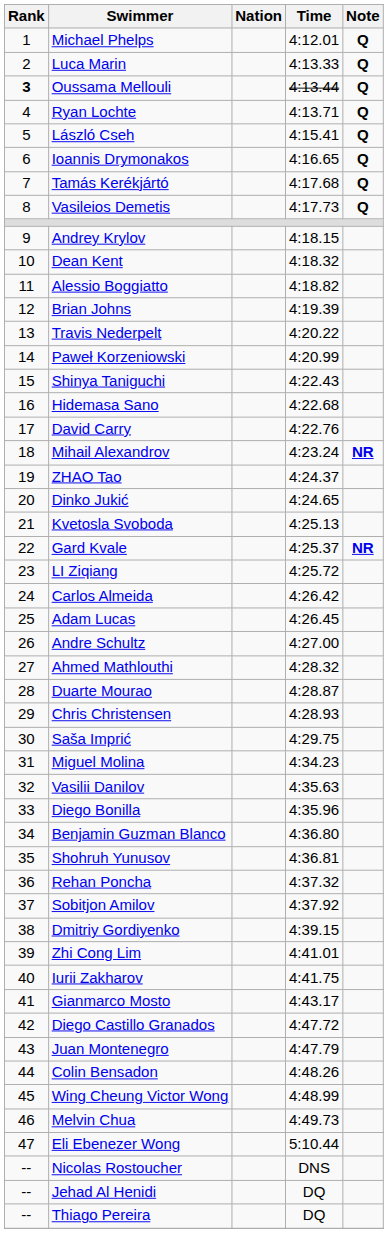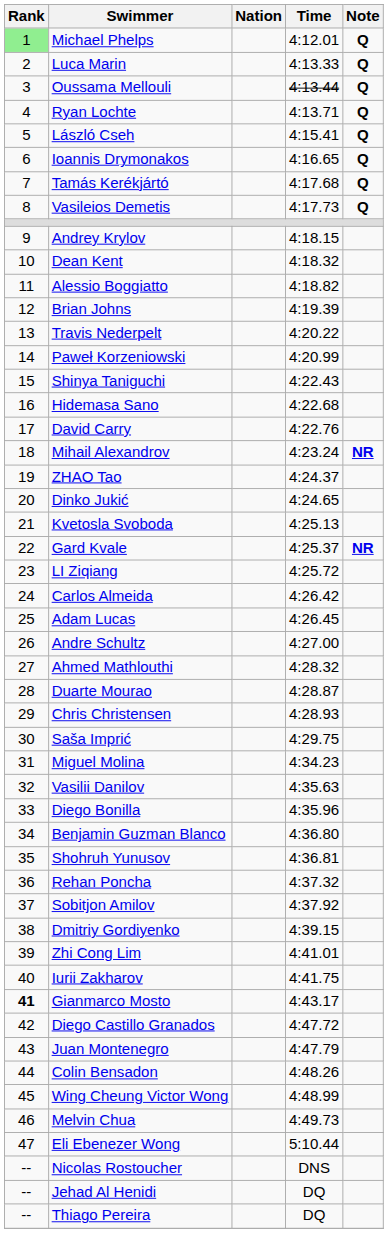(26, 40) no background -> (26, 40) lightgreen background
(26, 87) bold -> (26, 87) normal
(26, 1001) normal -> (26, 1001) bold
